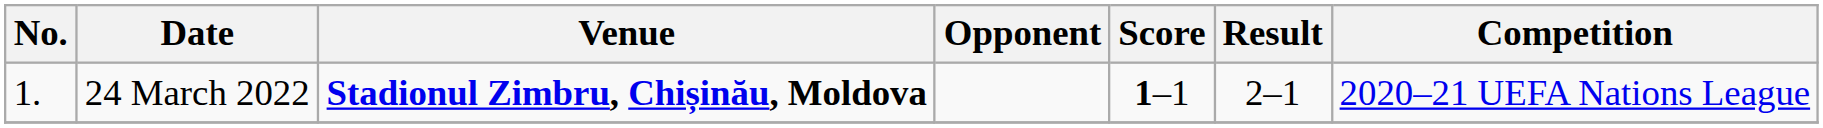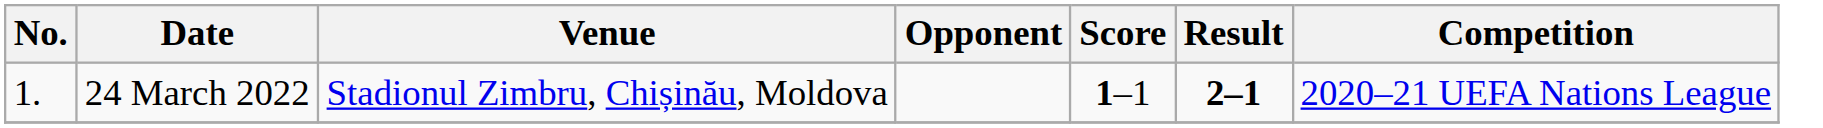(627, 92) bold -> (607, 92) normal
(1273, 92) normal -> (1233, 92) bold
